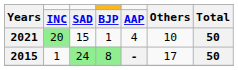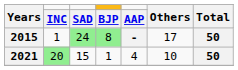rows swapped: (24, 56) <-> (24, 37)
